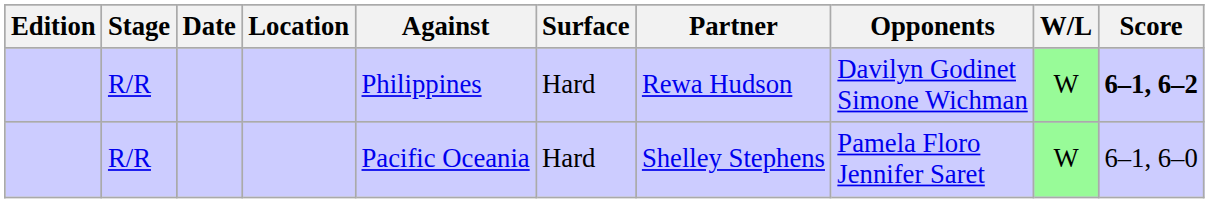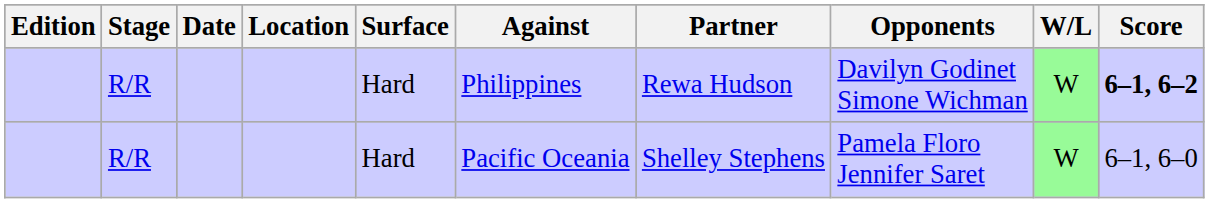columns swapped: (446, 25) <-> (586, 25)
